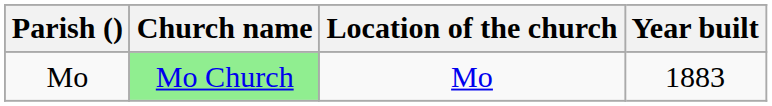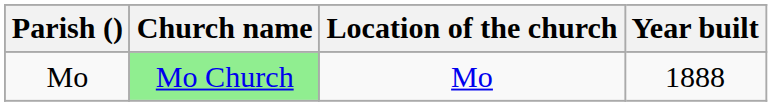(695, 76) 1883 -> (695, 76) 1888
